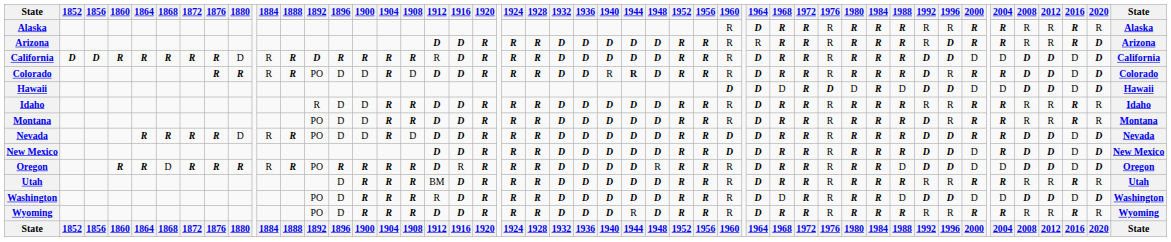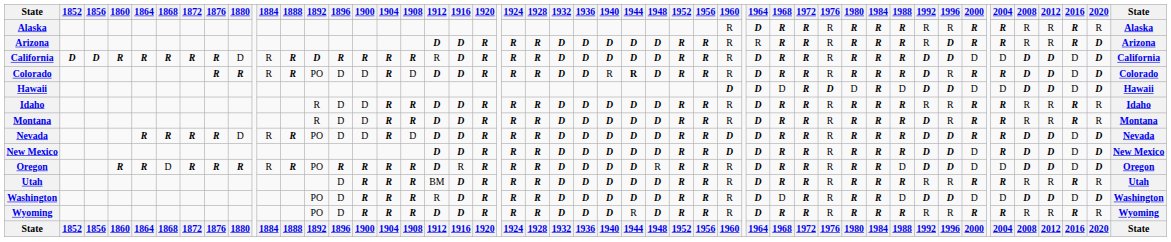(317, 120) PO -> (317, 120) R
